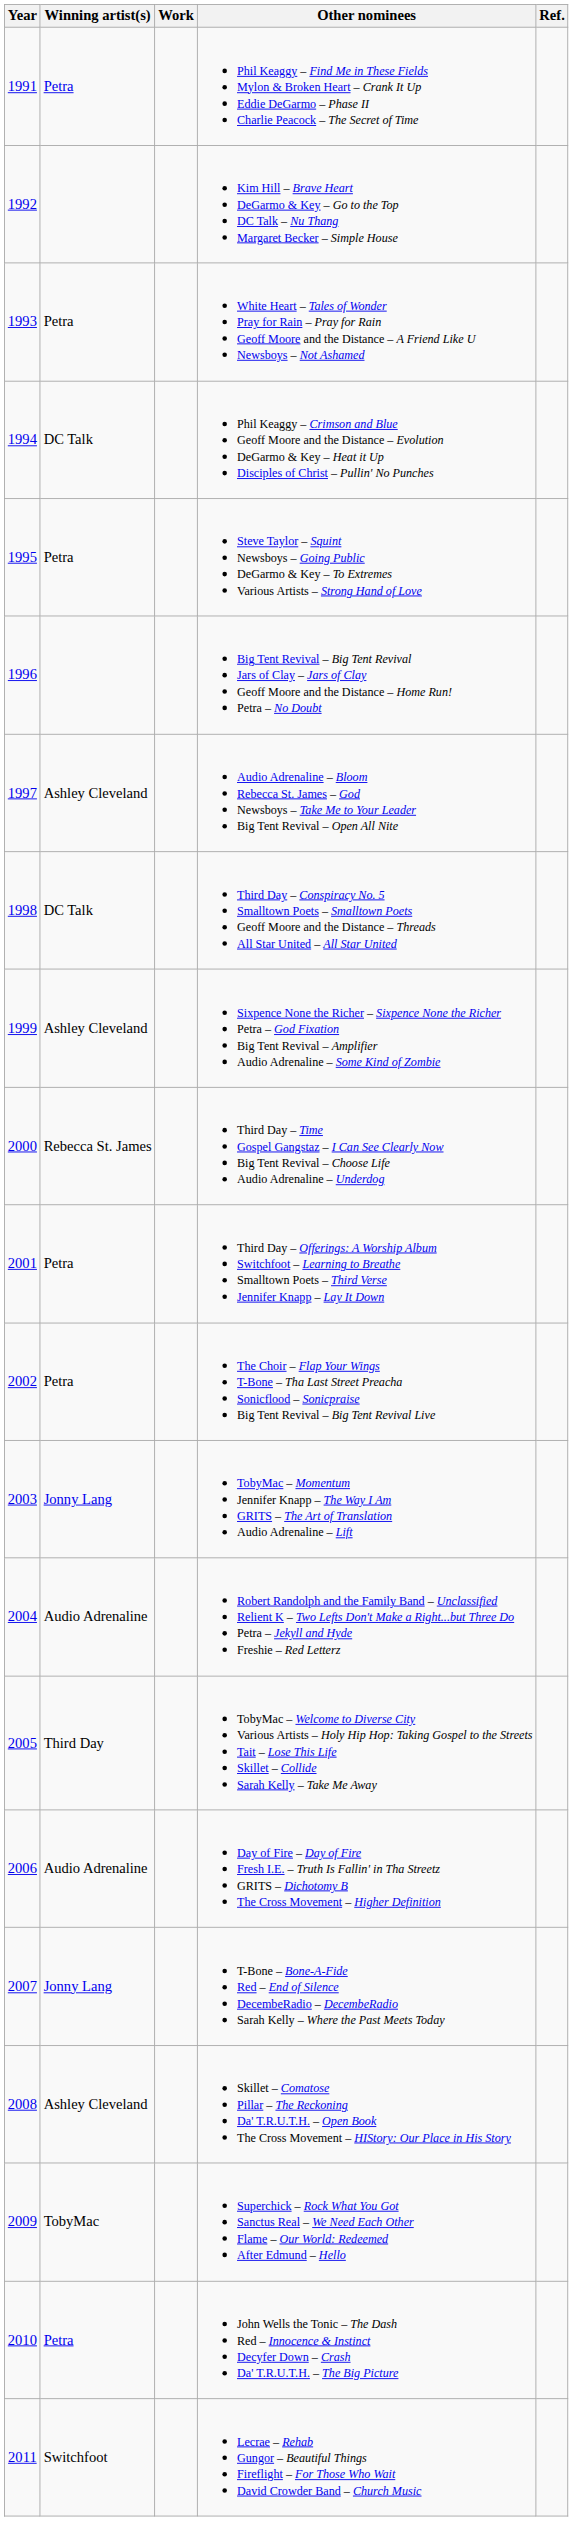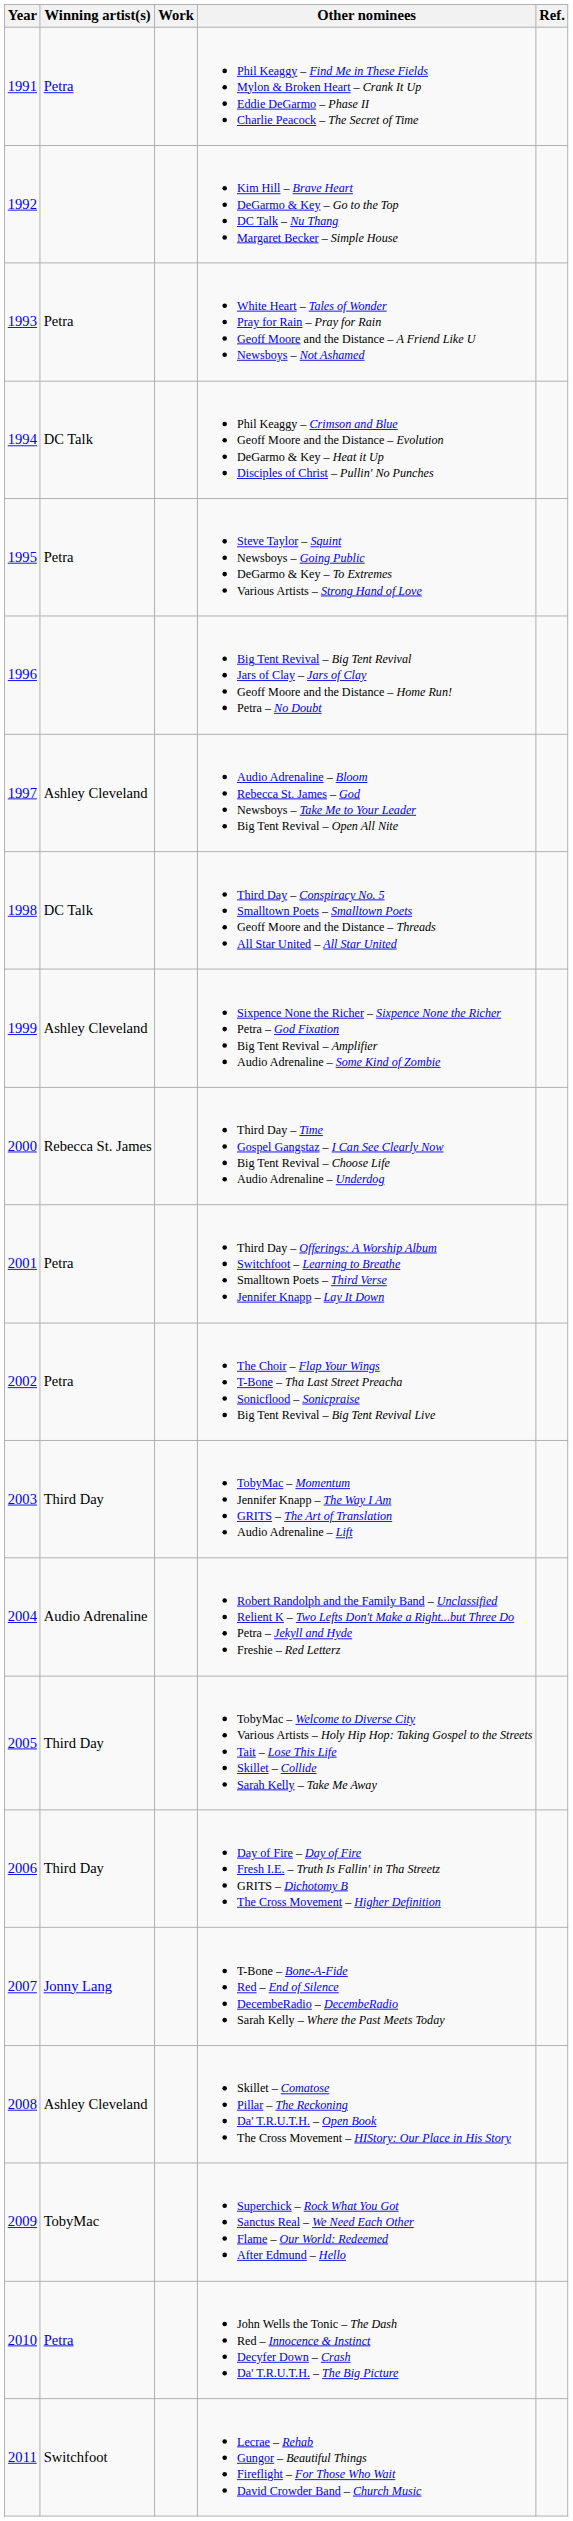(78, 1499) Jonny Lang -> (74, 1499) Third Day
(96, 1868) Audio Adrenaline -> (74, 1868) Third Day
